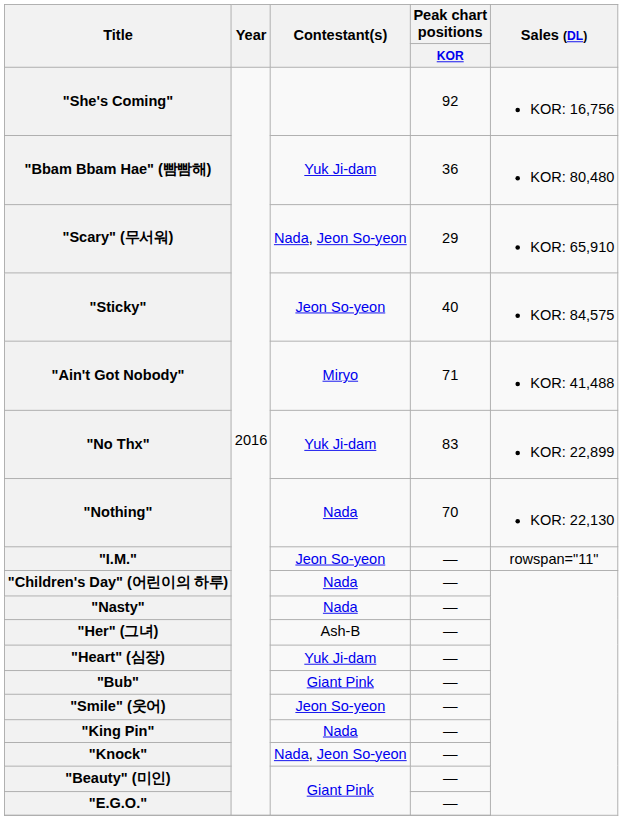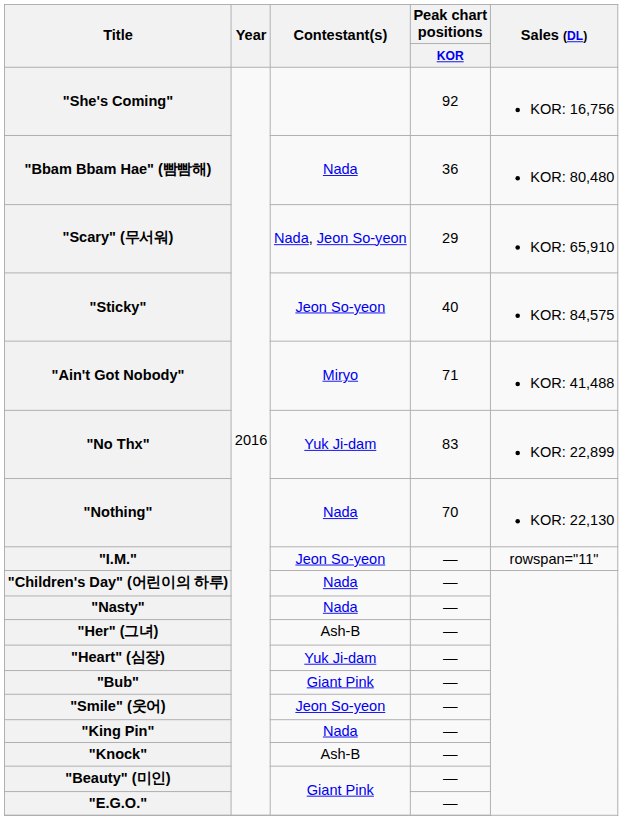(340, 169) Yuk Ji-dam -> (340, 169) Nada
(340, 754) Nada, Jeon So-yeon -> (340, 754) Ash-B
